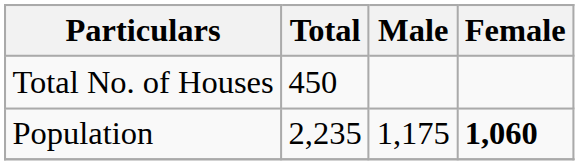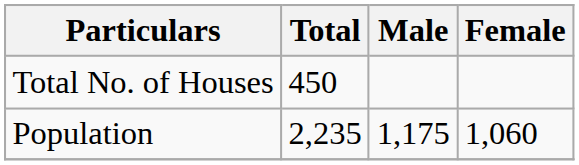(501, 133) bold -> (501, 133) normal
